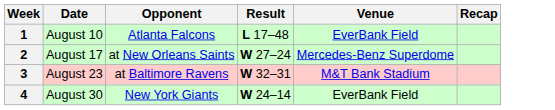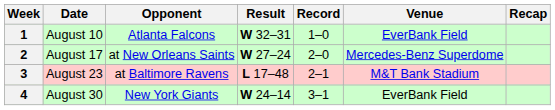+ column: (318, 14)
(266, 34) L 17–48 -> (266, 34) W 32–31
(266, 74) W 32–31 -> (266, 74) L 17–48
